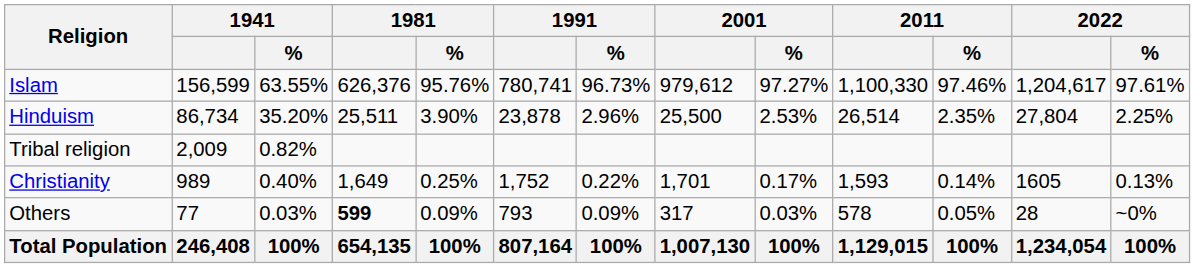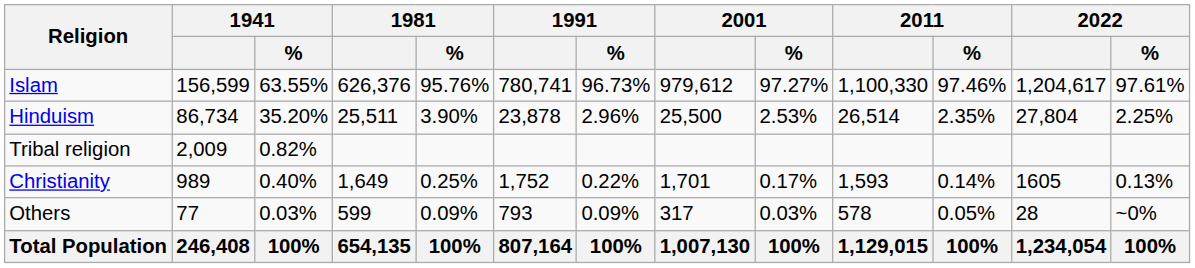(354, 213) bold -> (354, 213) normal
